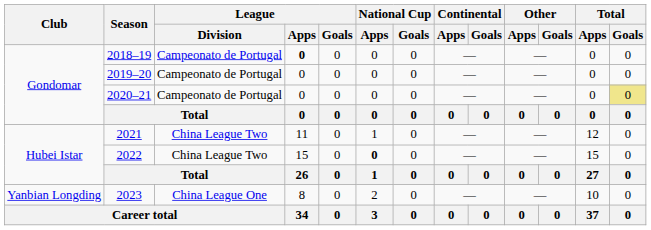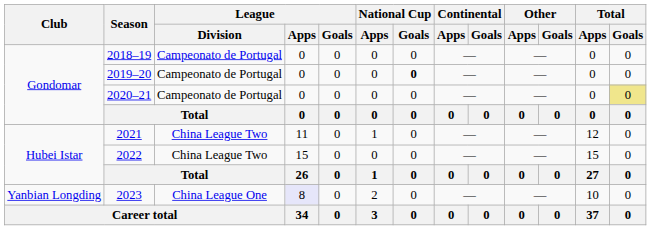(302, 54) bold -> (302, 54) normal
(414, 74) normal -> (414, 74) bold
(374, 154) bold -> (374, 154) normal
(302, 194) no background -> (302, 194) lavender background
